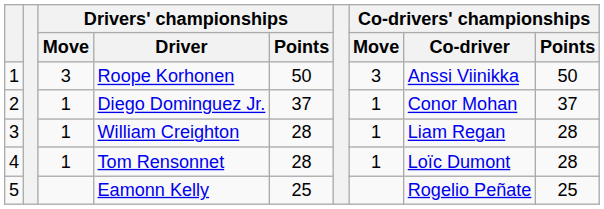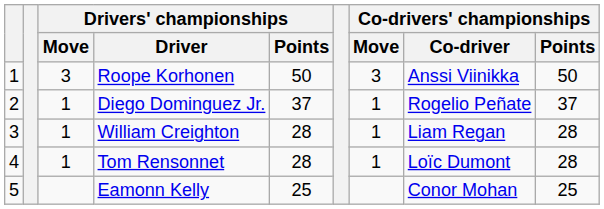(463, 104) Conor Mohan -> (470, 104) Rogelio Peñate
(470, 190) Rogelio Peñate -> (463, 190) Conor Mohan
